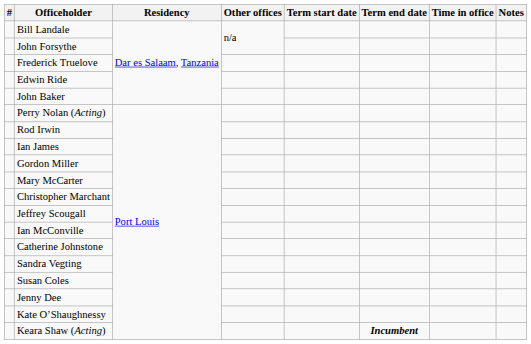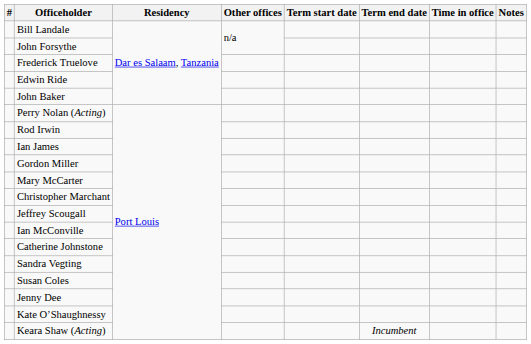(394, 331) bold -> (394, 331) normal
